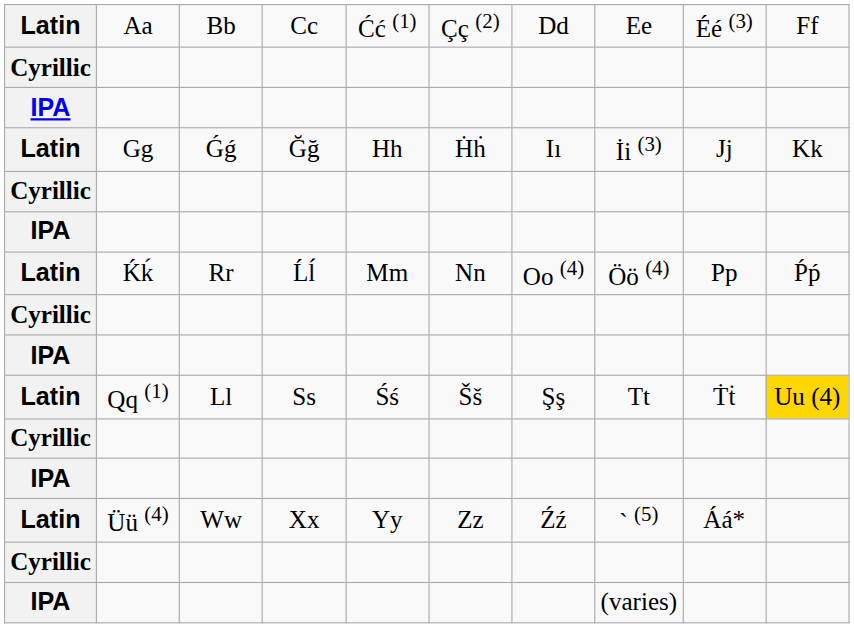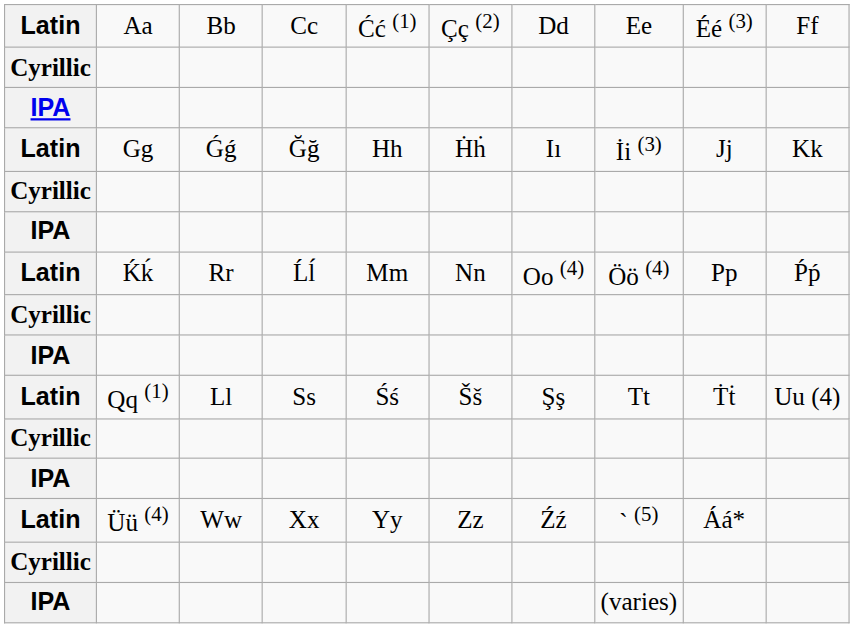(807, 397) gold background -> (807, 397) no background
